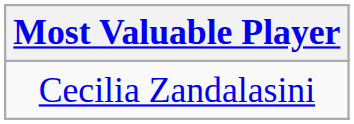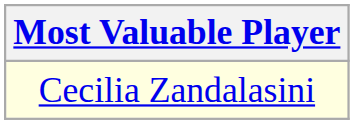(177, 89) no background -> (177, 89) lightyellow background
